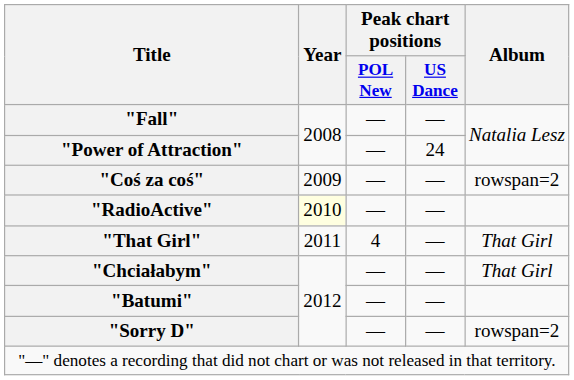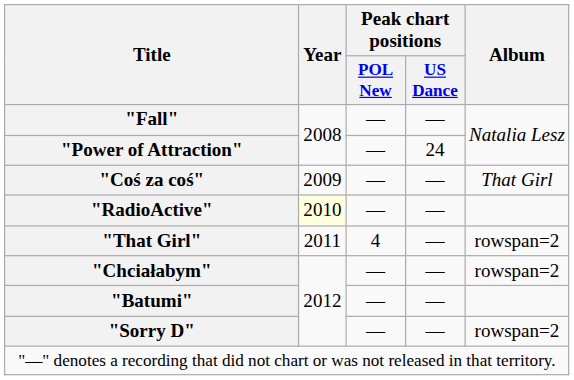(517, 180) rowspan=2 -> (517, 180) That Girl
(517, 240) That Girl -> (517, 240) rowspan=2
(517, 270) That Girl -> (517, 270) rowspan=2
